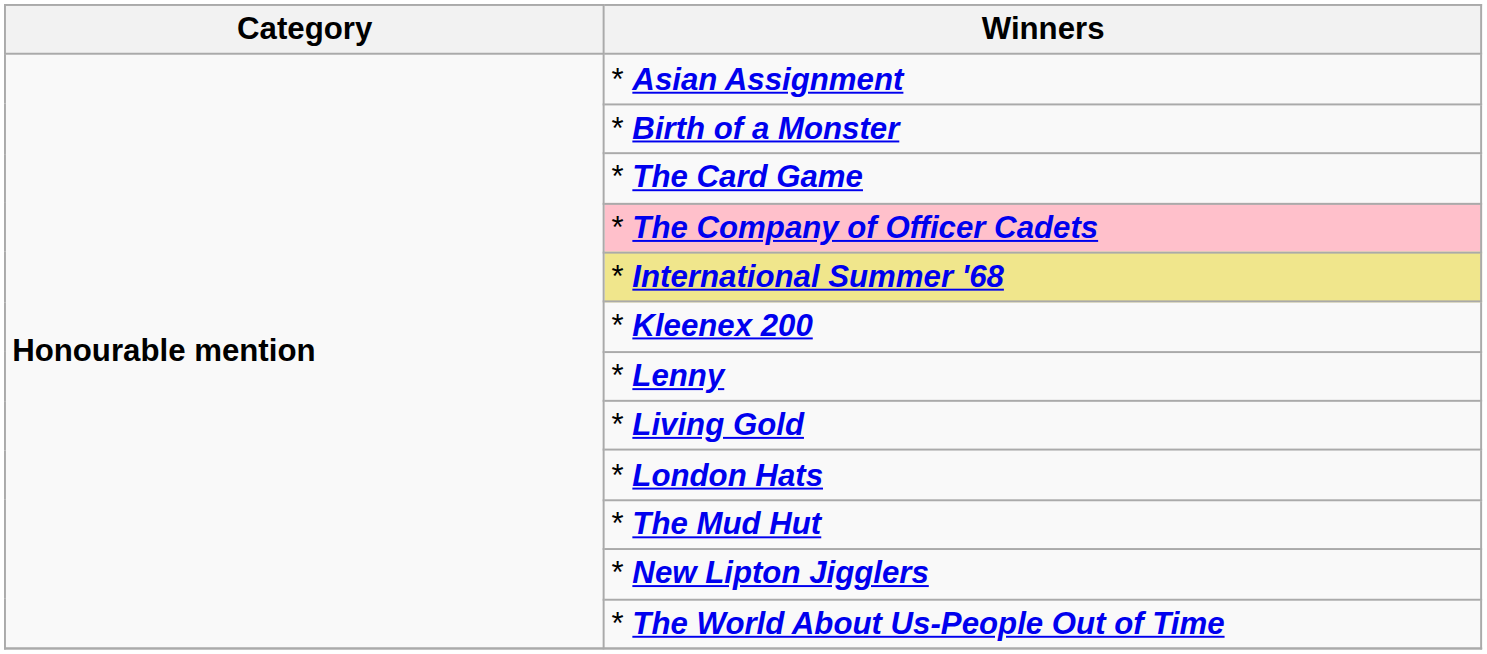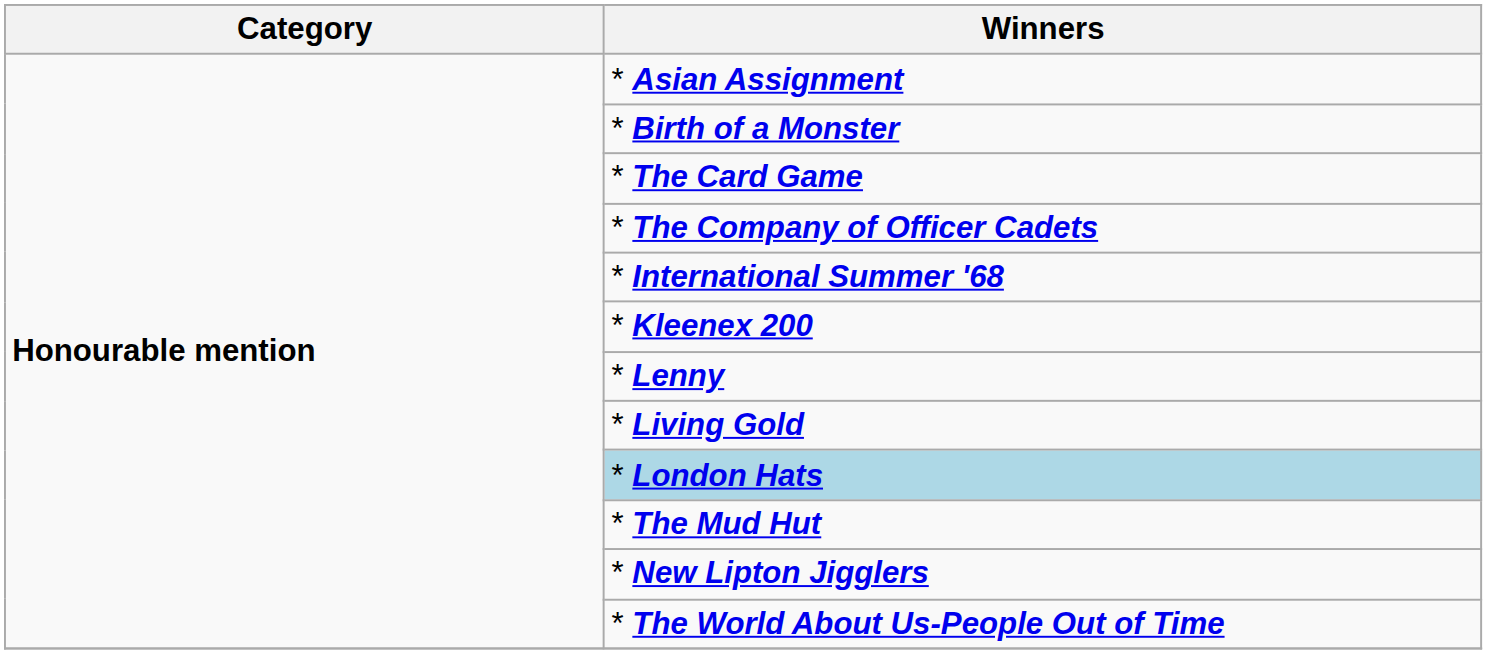(855, 227) pink background -> (855, 227) no background
(808, 276) khaki background -> (808, 276) no background
(717, 474) no background -> (717, 474) lightblue background
